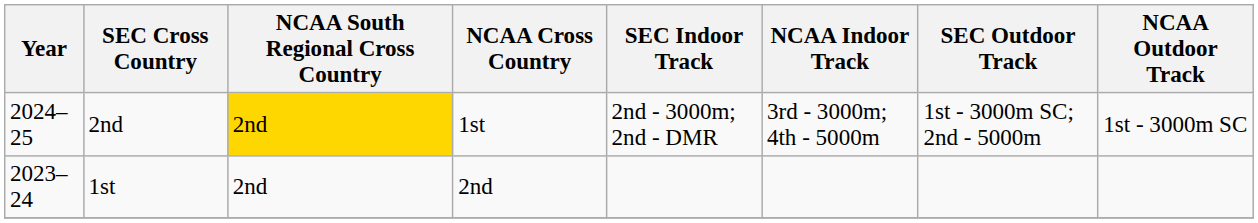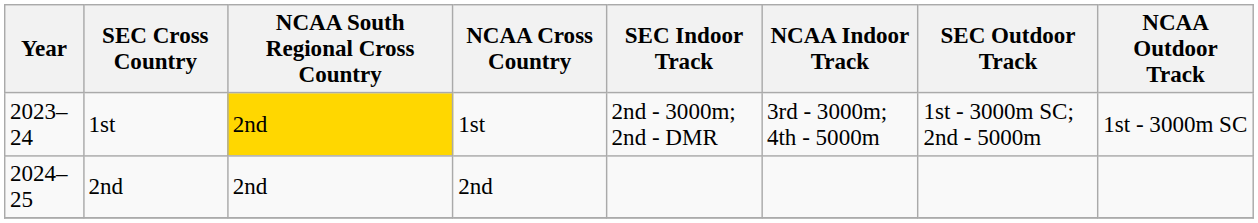(39, 124) 2024–25 -> (39, 124) 2023–24
(106, 124) 2nd -> (102, 124) 1st
(39, 186) 2023–24 -> (39, 186) 2024–25
(102, 186) 1st -> (106, 186) 2nd
